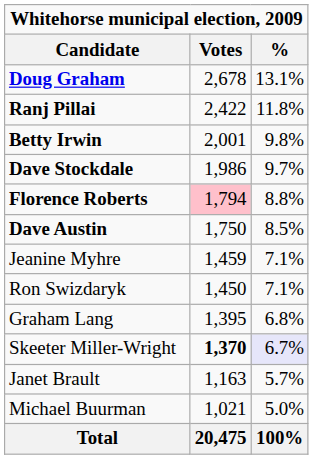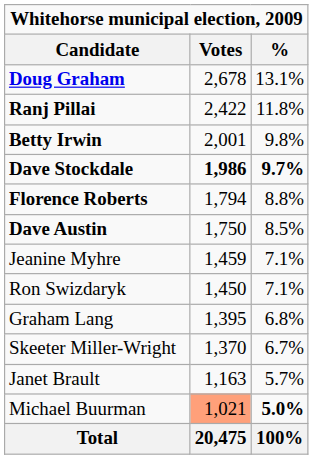(225, 169) normal -> (225, 169) bold
(284, 169) normal -> (283, 169) bold
(225, 199) pink background -> (225, 199) no background
(225, 348) bold -> (225, 348) normal
(284, 348) lavender background -> (284, 348) no background
(225, 408) no background -> (225, 408) lightsalmon background
(284, 408) normal -> (283, 408) bold
